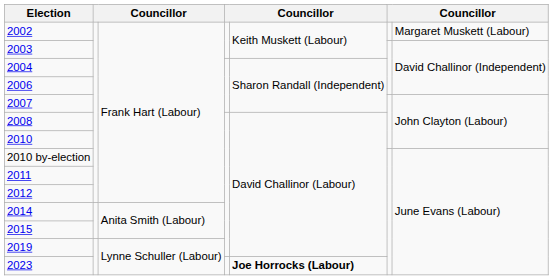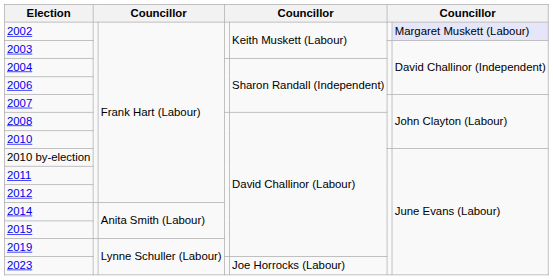(462, 31) no background -> (462, 31) lavender background
(293, 265) bold -> (289, 265) normal
